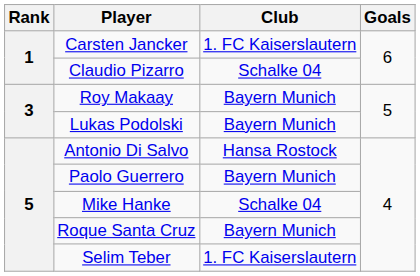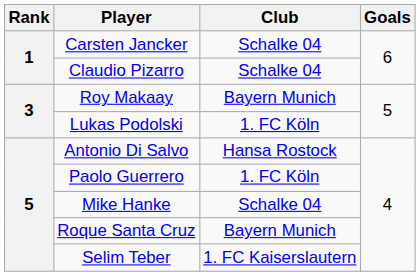(280, 44) 1. FC Kaiserslautern -> (280, 44) Schalke 04
(280, 124) Bayern Munich -> (280, 124) 1. FC Köln
(280, 177) Bayern Munich -> (280, 177) 1. FC Köln
